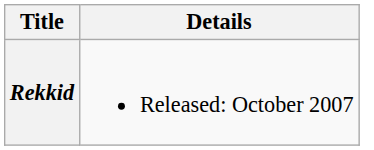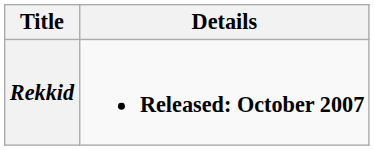(219, 105) normal -> (224, 105) bold
